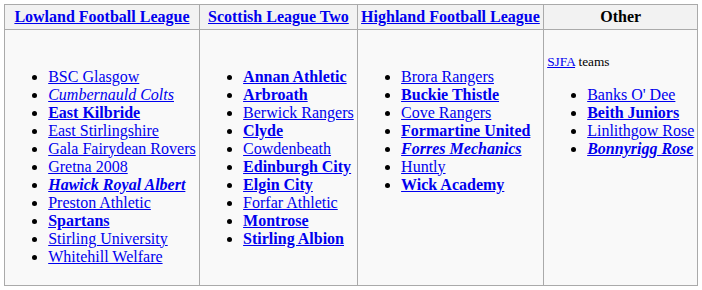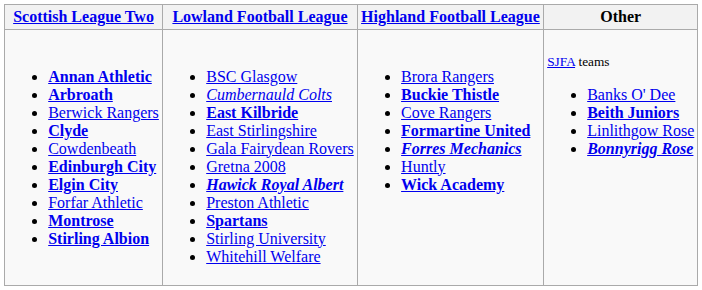columns swapped: (278, 17) <-> (102, 17)
